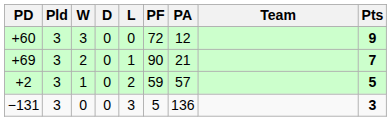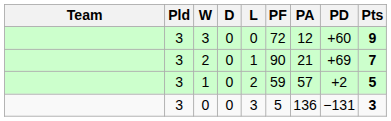columns swapped: (278, 15) <-> (24, 15)
